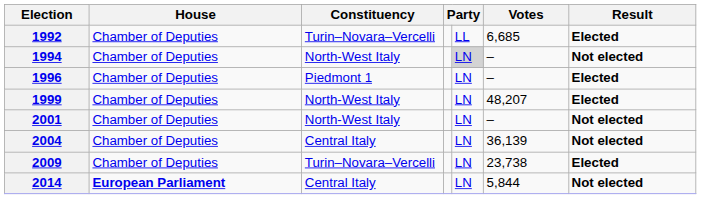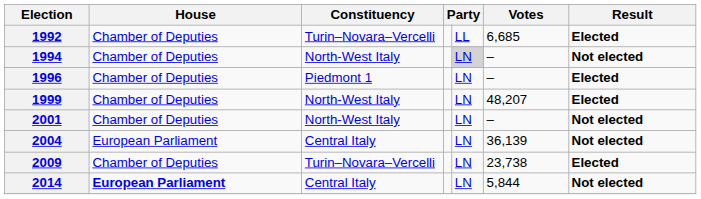(155, 141) Chamber of Deputies -> (155, 141) European Parliament
